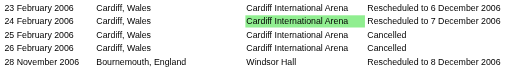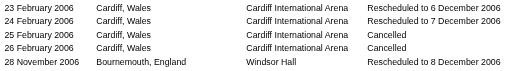(297, 21) lightgreen background -> (297, 21) no background
